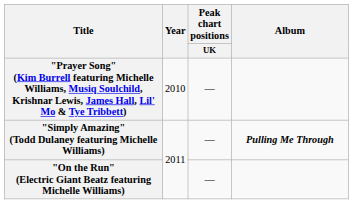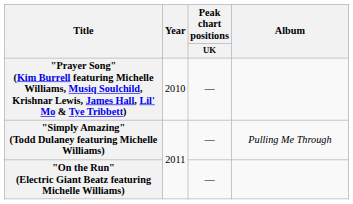(290, 140) bold -> (290, 140) normal
